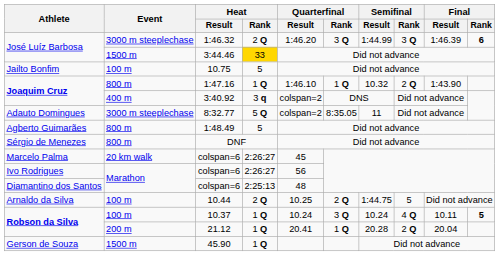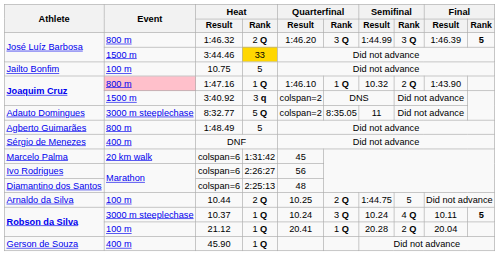(150, 40) 3000 m steeplechase -> (119, 40) 800 m
(481, 40) 6 -> (481, 40) 5
(119, 84) no background -> (119, 84) pink background
(119, 99) 400 m -> (121, 99) 1500 m
(119, 142) 800 m -> (119, 142) 400 m
(260, 157) 2:26:27 -> (260, 157) 1:31:42
(119, 215) 100 m -> (150, 215) 3000 m steeplechase
(119, 230) 200 m -> (119, 230) 100 m
(121, 244) 1500 m -> (119, 244) 400 m
